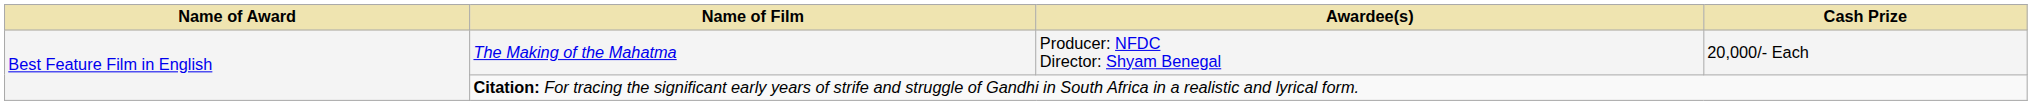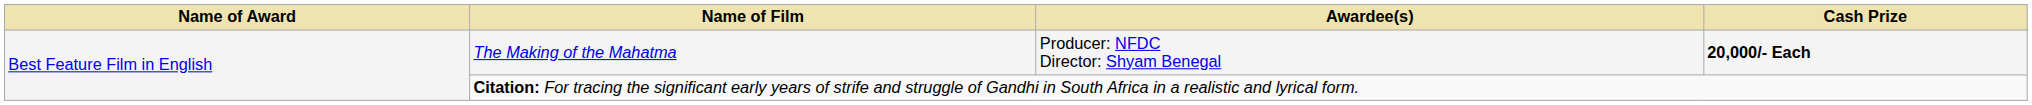(1758, 52) normal -> (1759, 52) bold
